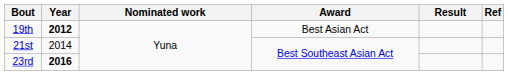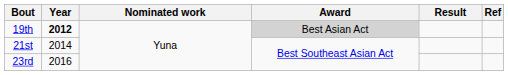(335, 29) no background -> (335, 29) lightgrey background
(60, 62) bold -> (60, 62) normal
